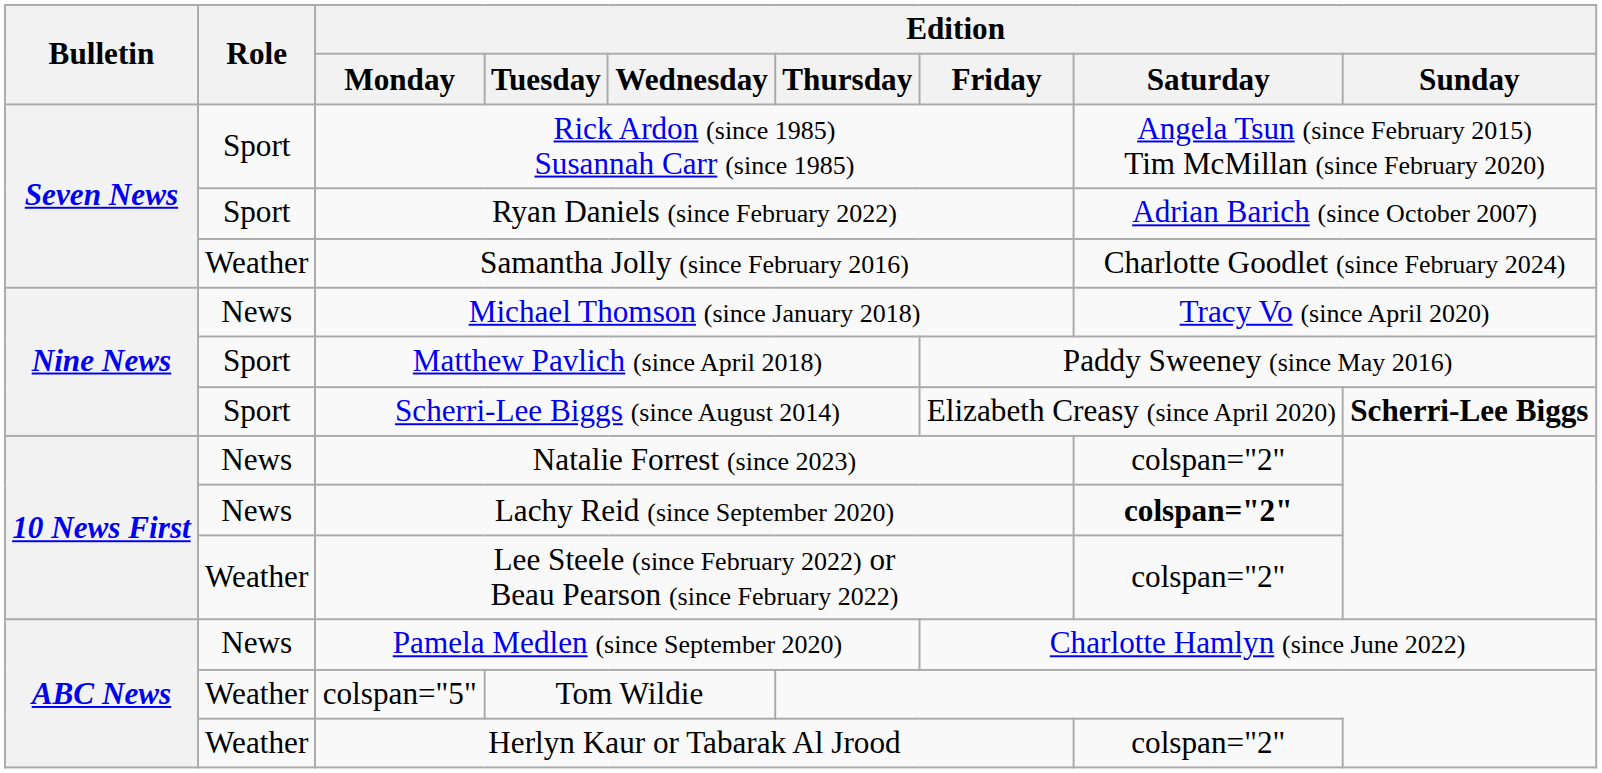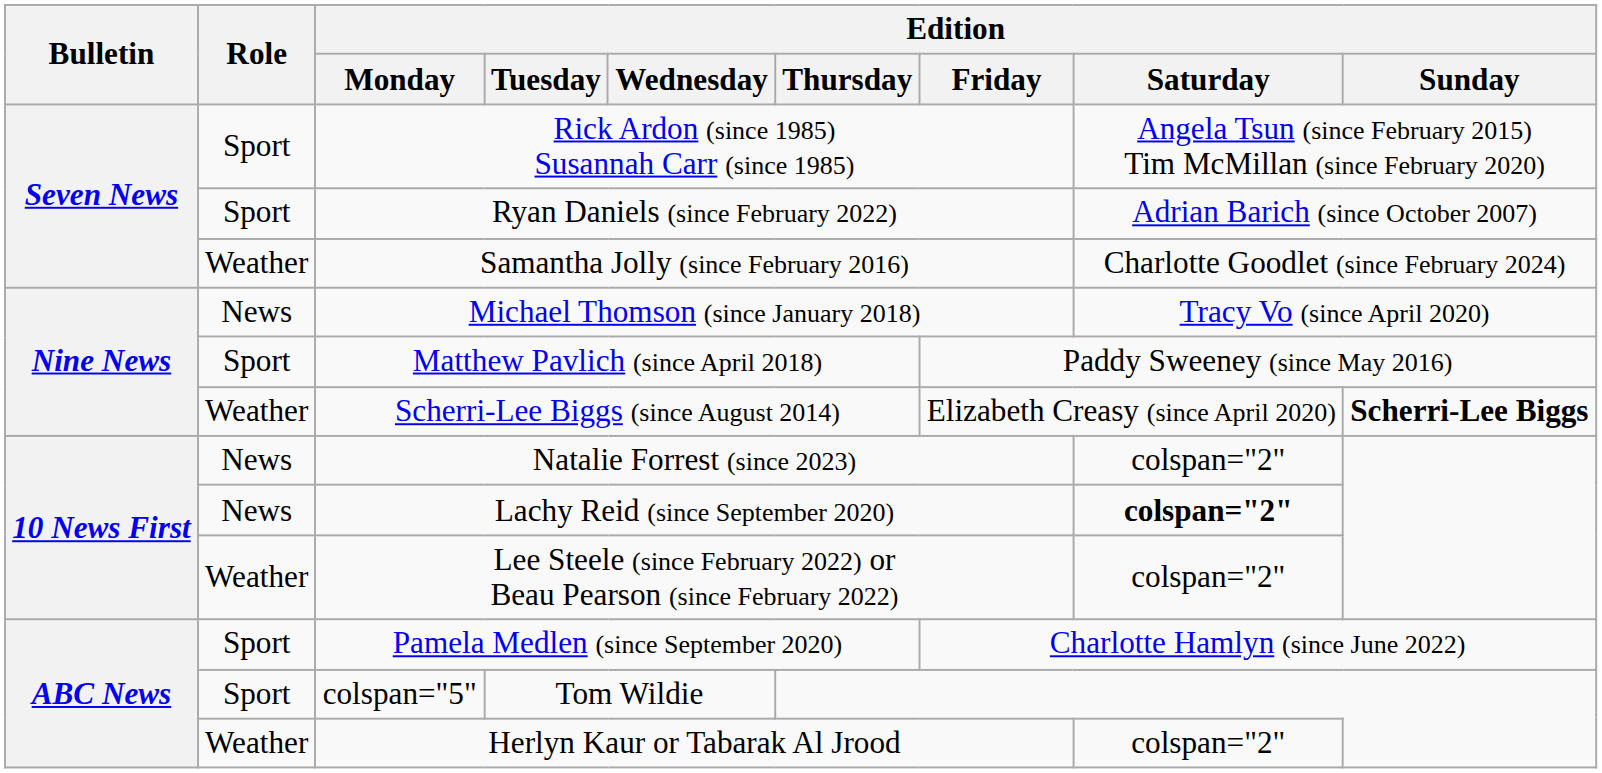(257, 410) Sport -> (257, 410) Weather
(257, 643) News -> (257, 643) Sport
(257, 693) Weather -> (257, 693) Sport
